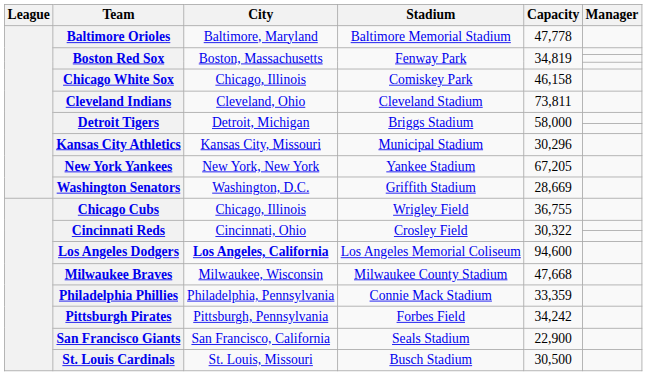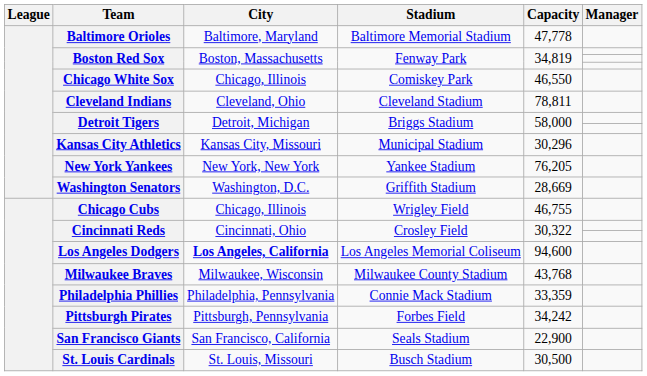(553, 79) 46,158 -> (553, 79) 46,550
(553, 101) 73,811 -> (553, 101) 78,811
(553, 166) 67,205 -> (553, 166) 76,205
(553, 209) 36,755 -> (553, 209) 46,755
(553, 274) 47,668 -> (553, 274) 43,768
